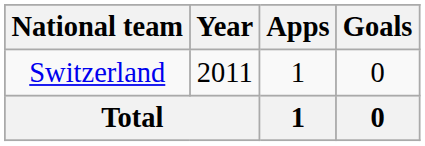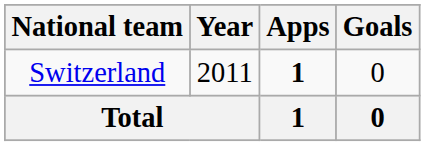(298, 72) normal -> (298, 72) bold
